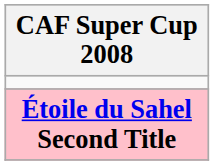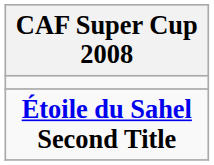(107, 124) pink background -> (107, 124) no background
